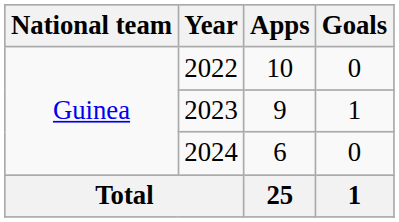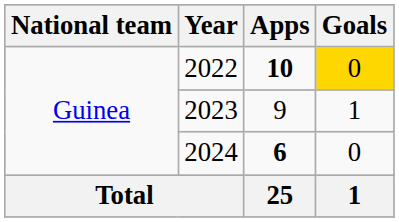(280, 68) normal -> (280, 68) bold
(355, 68) no background -> (355, 68) gold background
(280, 152) normal -> (280, 152) bold
